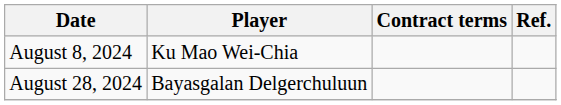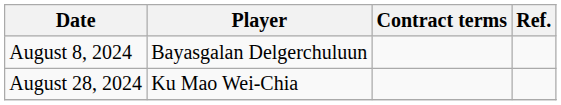(225, 52) Ku Mao Wei-Chia -> (259, 52) Bayasgalan Delgerchuluun
(259, 83) Bayasgalan Delgerchuluun -> (225, 83) Ku Mao Wei-Chia
